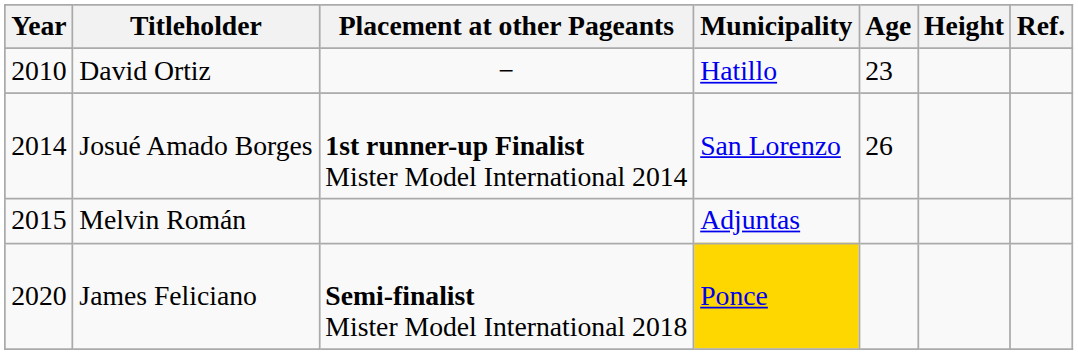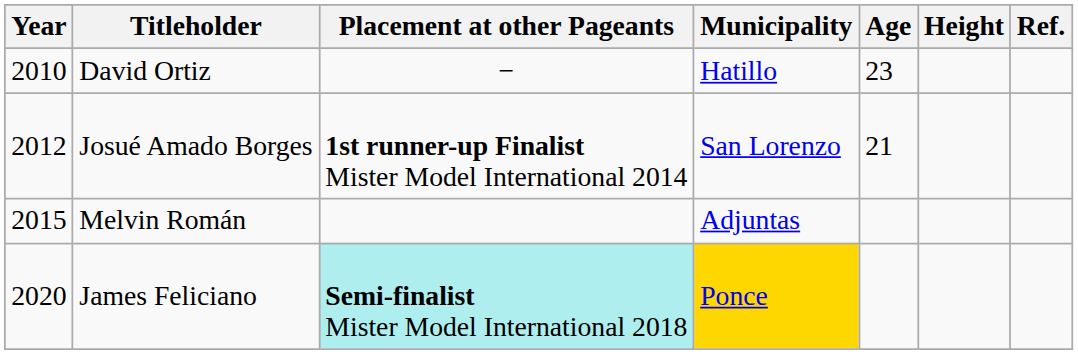(39, 145) 2014 -> (39, 145) 2012
(879, 145) 26 -> (879, 145) 21
(506, 296) no background -> (506, 296) paleturquoise background
